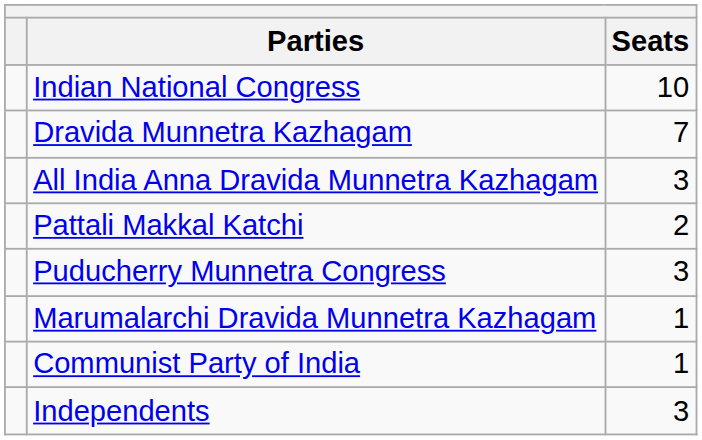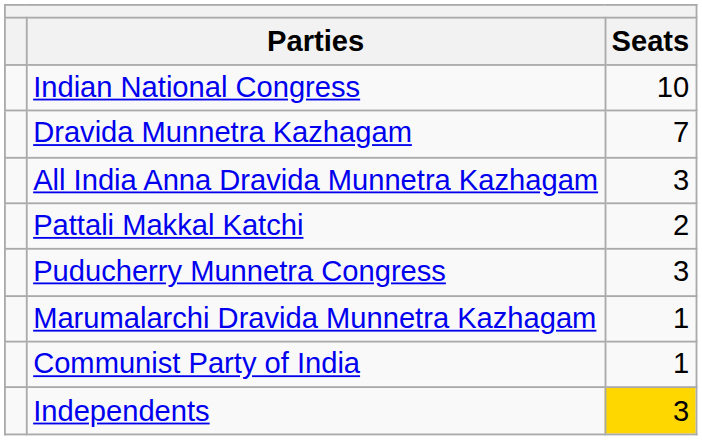(681, 410) no background -> (681, 410) gold background
